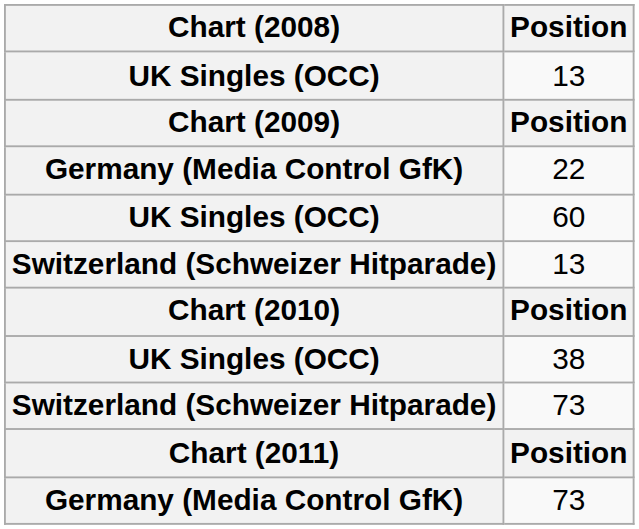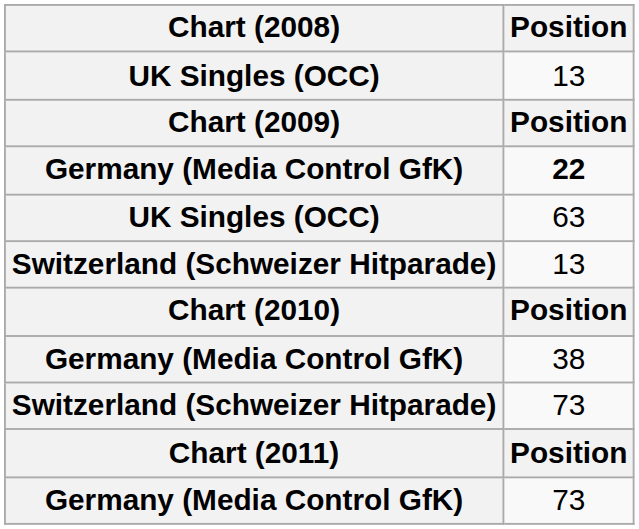(569, 169) normal -> (569, 169) bold
(569, 216) 60 -> (569, 216) 63
(254, 358) UK Singles (OCC) -> (254, 358) Germany (Media Control GfK)
